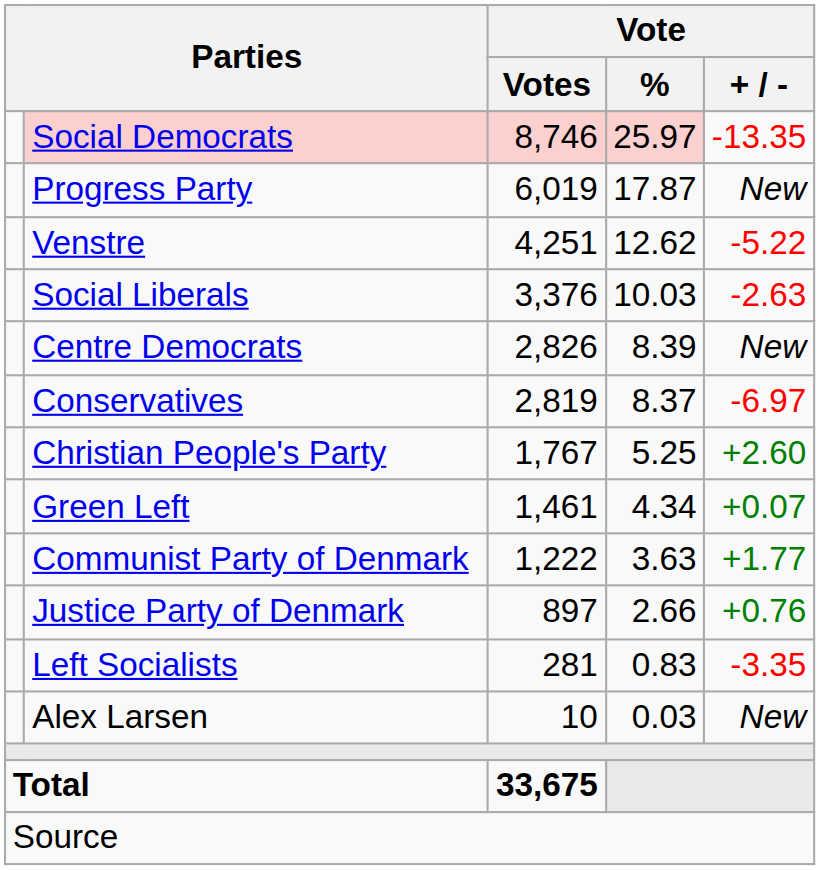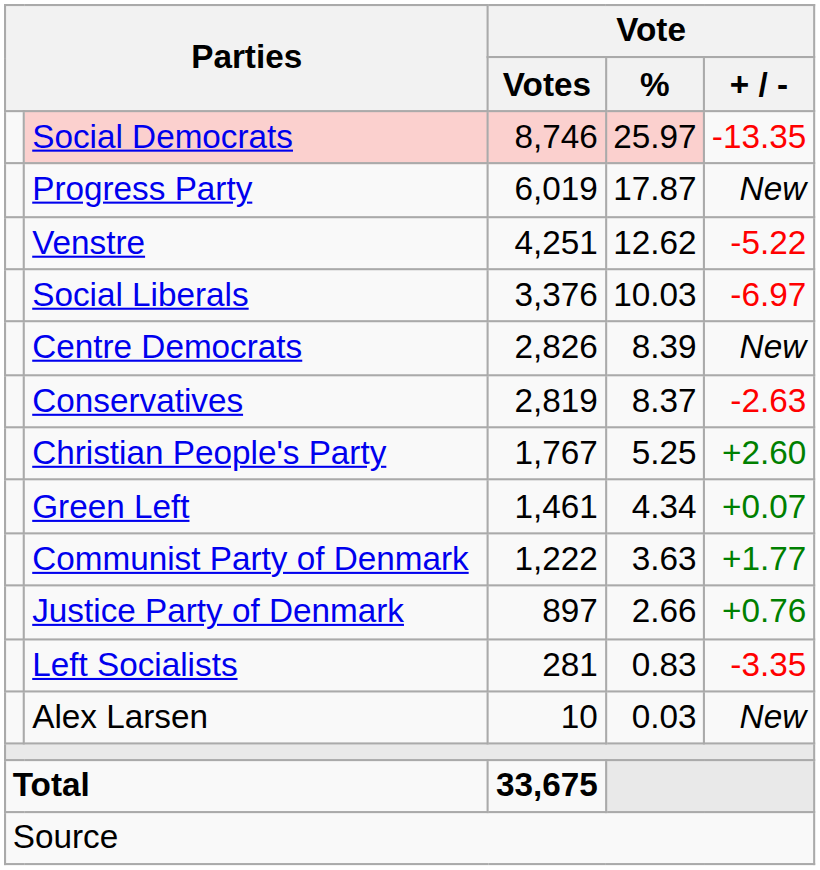(768, 294) -2.63 -> (768, 294) -6.97
(768, 400) -6.97 -> (768, 400) -2.63
